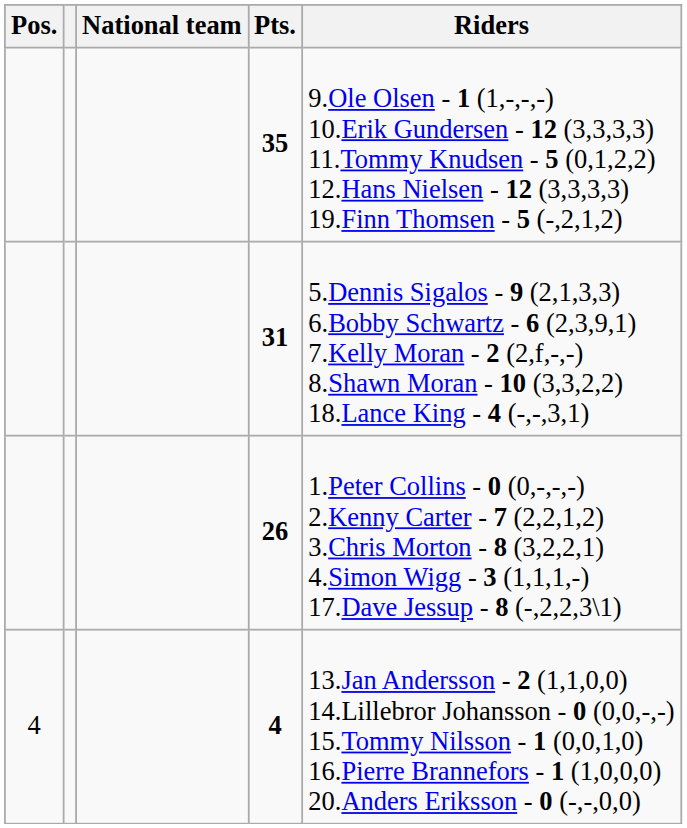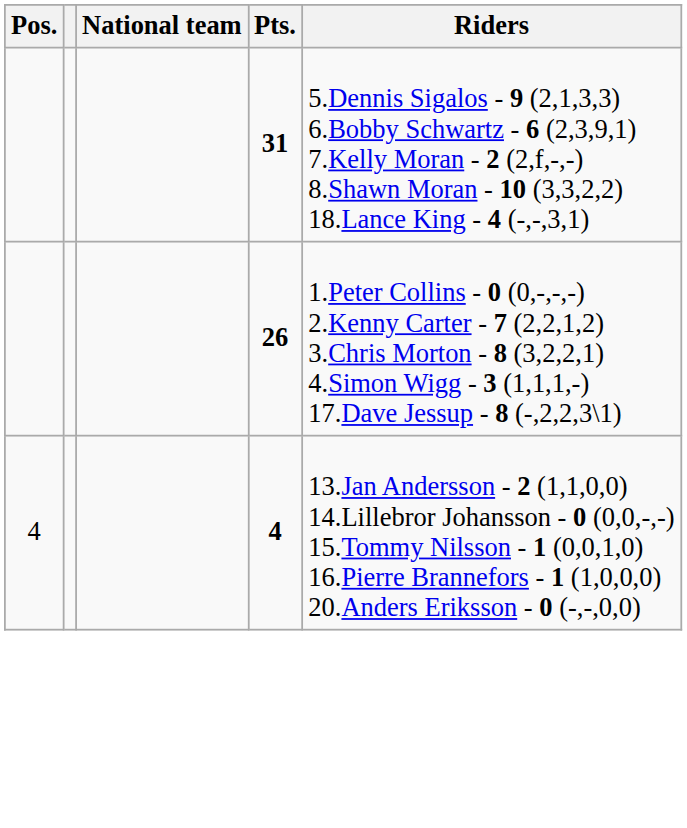- row: (275, 143)
